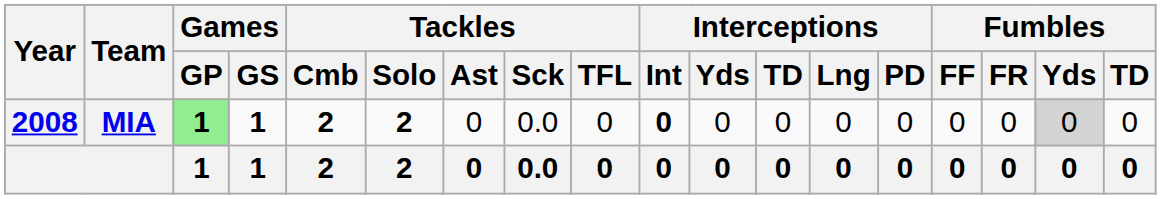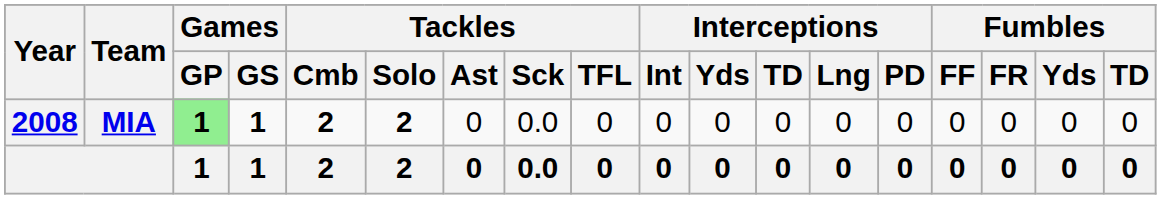(664, 121) bold -> (664, 121) normal
(1069, 121) lightgrey background -> (1069, 121) no background
